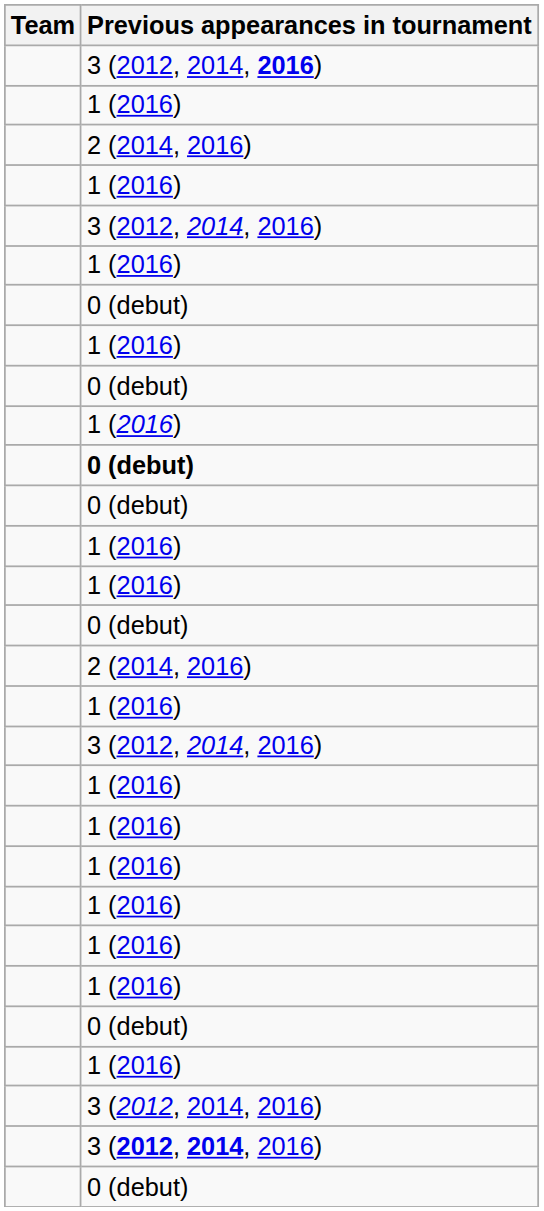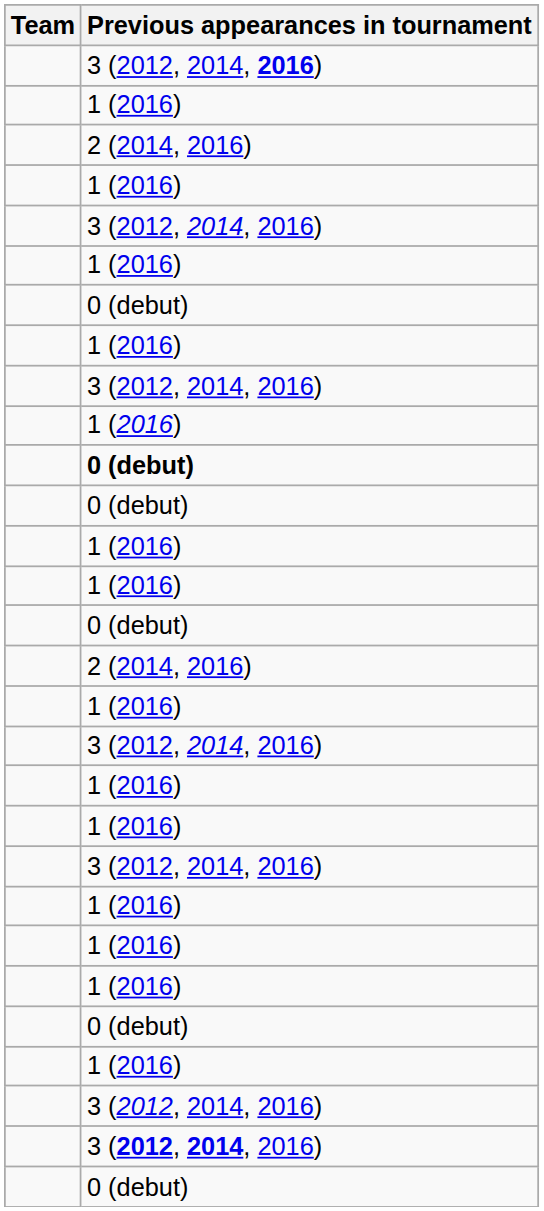(138, 386) 0 (debut) -> (205, 386) 3 (2012, 2014, 2016)
(134, 866) 1 (2016) -> (205, 866) 3 (2012, 2014, 2016)
